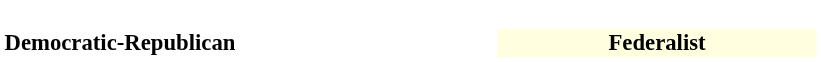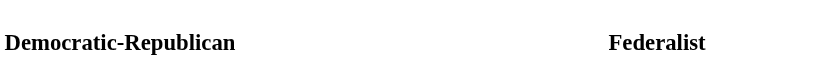(657, 43) lightyellow background -> (657, 43) no background
